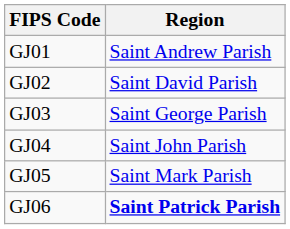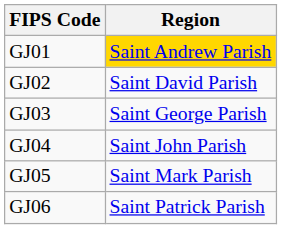(190, 51) no background -> (190, 51) gold background
(195, 207) bold -> (187, 207) normal
